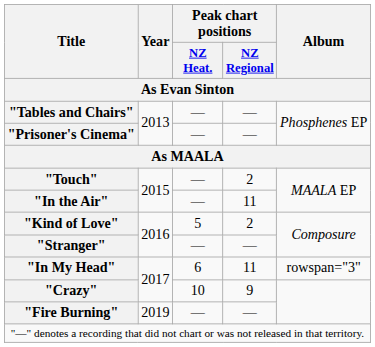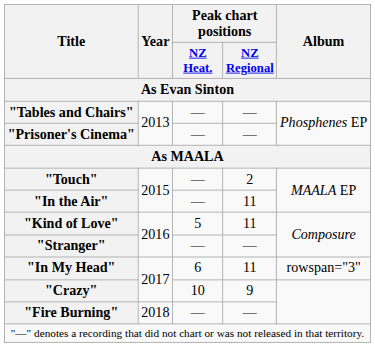(250, 223) 2 -> (250, 223) 11
(155, 312) 2019 -> (155, 312) 2018
